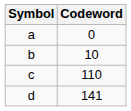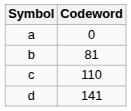(92, 55) 10 -> (92, 55) 81
